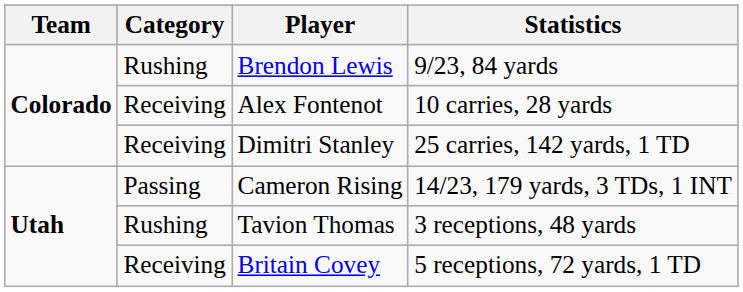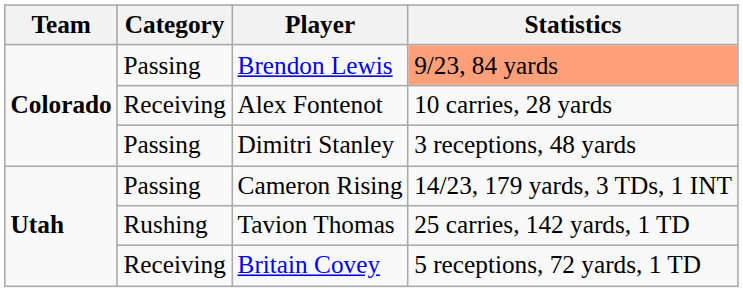(166, 64) Rushing -> (162, 64) Passing
(486, 64) no background -> (486, 64) lightsalmon background
(175, 145) Receiving -> (162, 145) Passing
(552, 145) 25 carries, 142 yards, 1 TD -> (525, 145) 3 receptions, 48 yards
(525, 225) 3 receptions, 48 yards -> (552, 225) 25 carries, 142 yards, 1 TD
